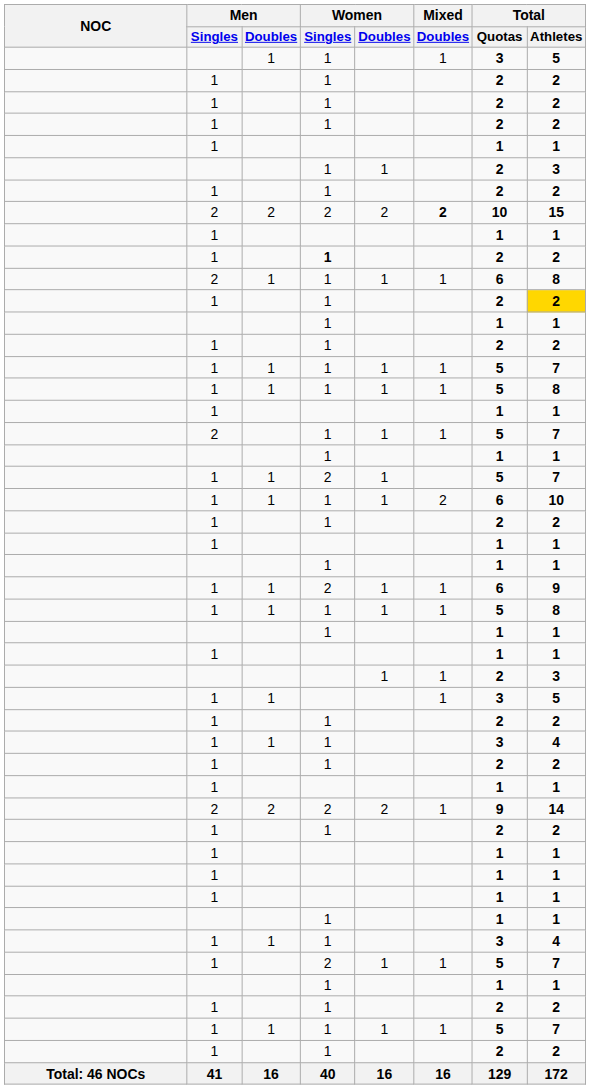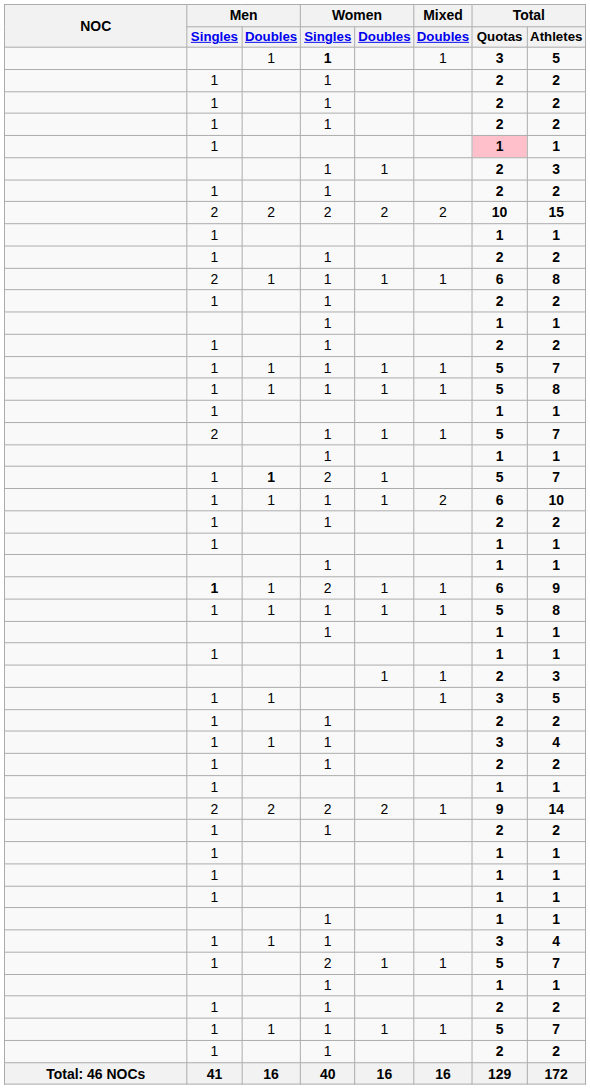(328, 59) normal -> (328, 59) bold
(500, 147) no background -> (500, 147) pink background
(443, 213) bold -> (443, 213) normal
(328, 257) bold -> (328, 257) normal
(556, 302) gold background -> (556, 302) no background
(271, 478) normal -> (271, 478) bold
(214, 588) normal -> (214, 588) bold
